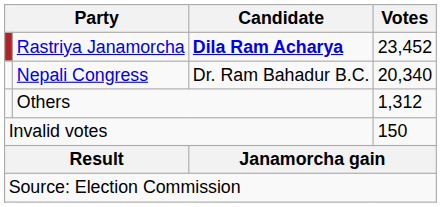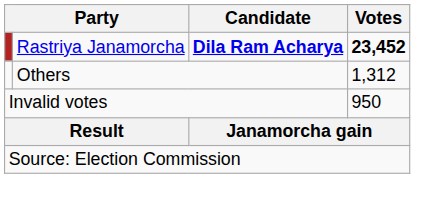(405, 46) normal -> (379, 46) bold
- row: (82, 74)
(393, 131) 150 -> (366, 103) 950
